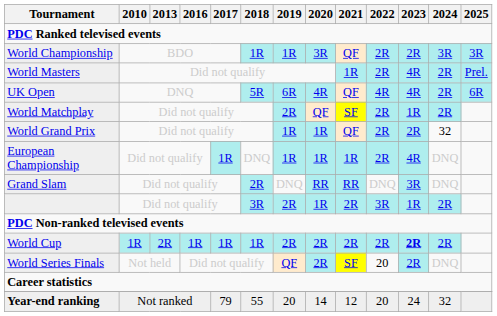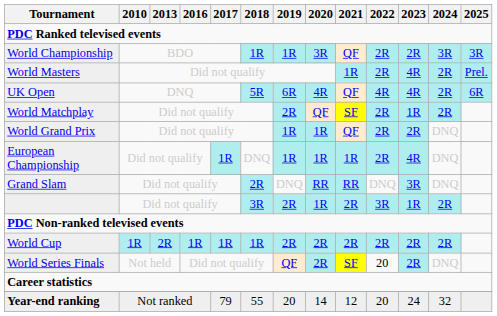(445, 131) 32 -> (445, 131) DNQ
(414, 243) bold -> (414, 243) normal
